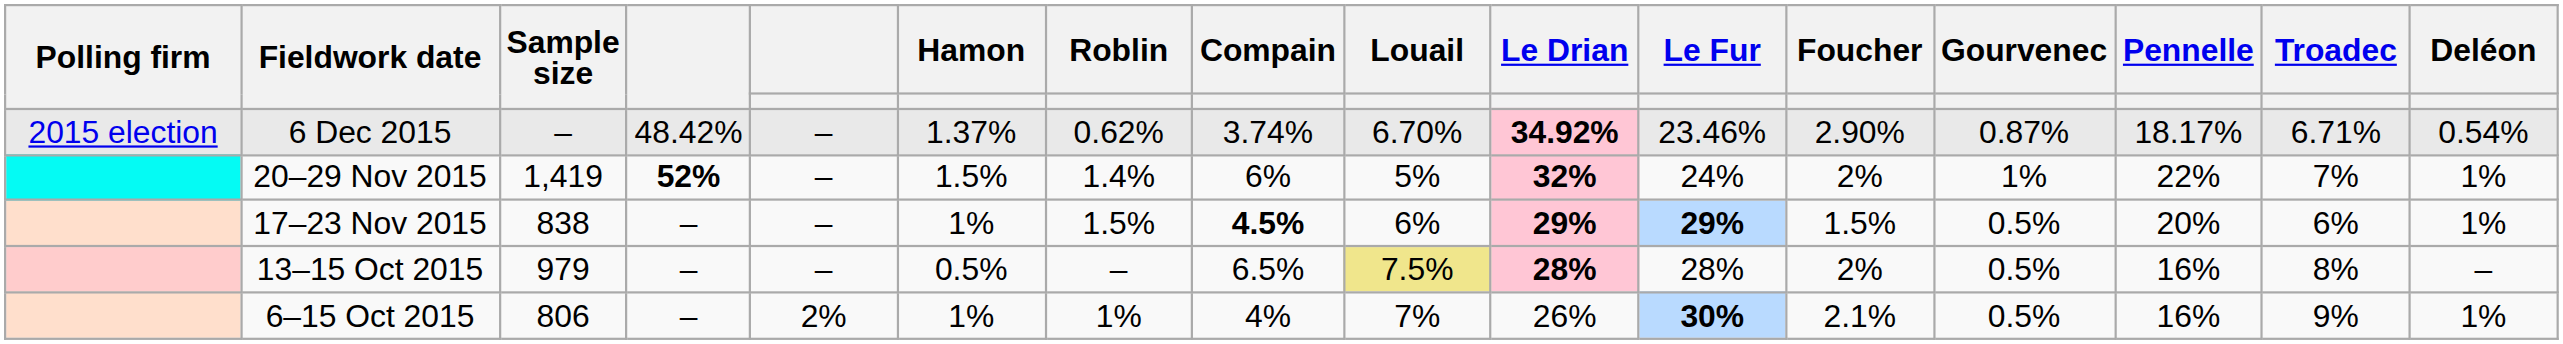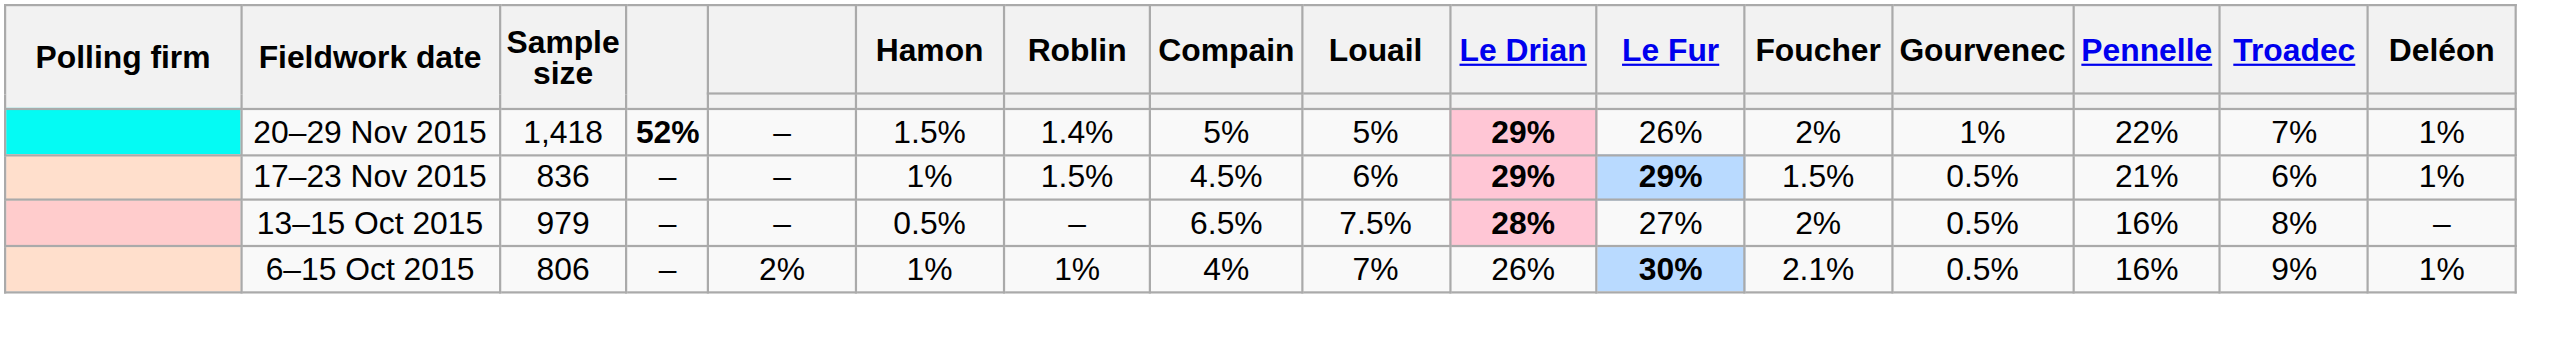- row: (370, 132)
(563, 178) 1,419 -> (563, 132) 1,418
(1268, 178) 6% -> (1226, 132) 5%
(1565, 178) 32% -> (1523, 132) 29%
(1712, 178) 24% -> (1671, 132) 26%
(563, 223) 838 -> (563, 178) 836
(1268, 223) bold -> (1226, 178) normal
(2188, 223) 20% -> (2147, 178) 21%
(1417, 269) khaki background -> (1376, 223) no background
(1712, 269) 28% -> (1671, 223) 27%
